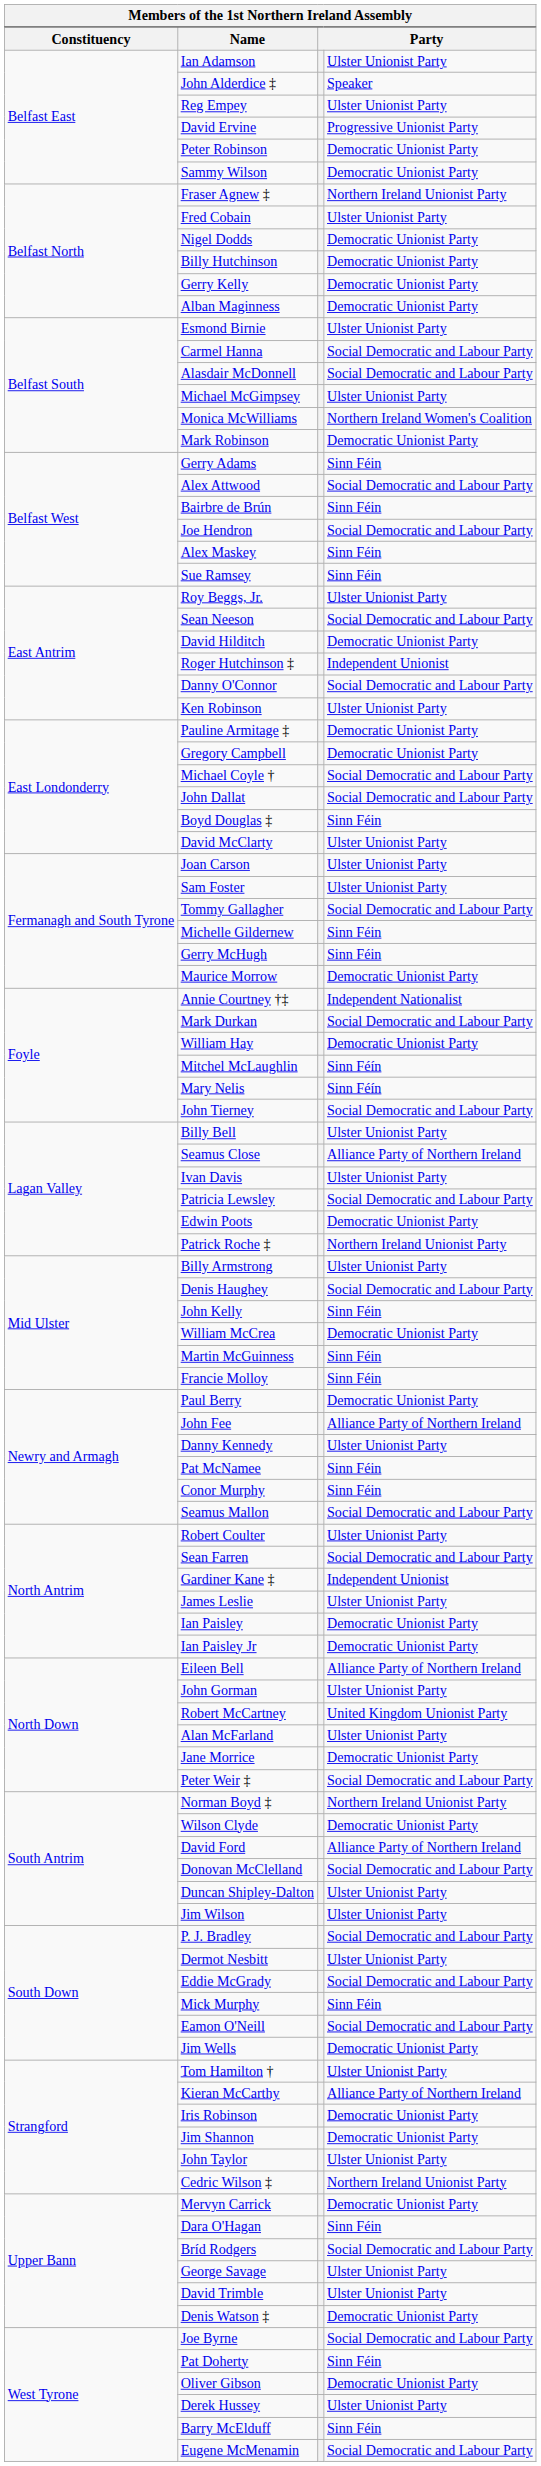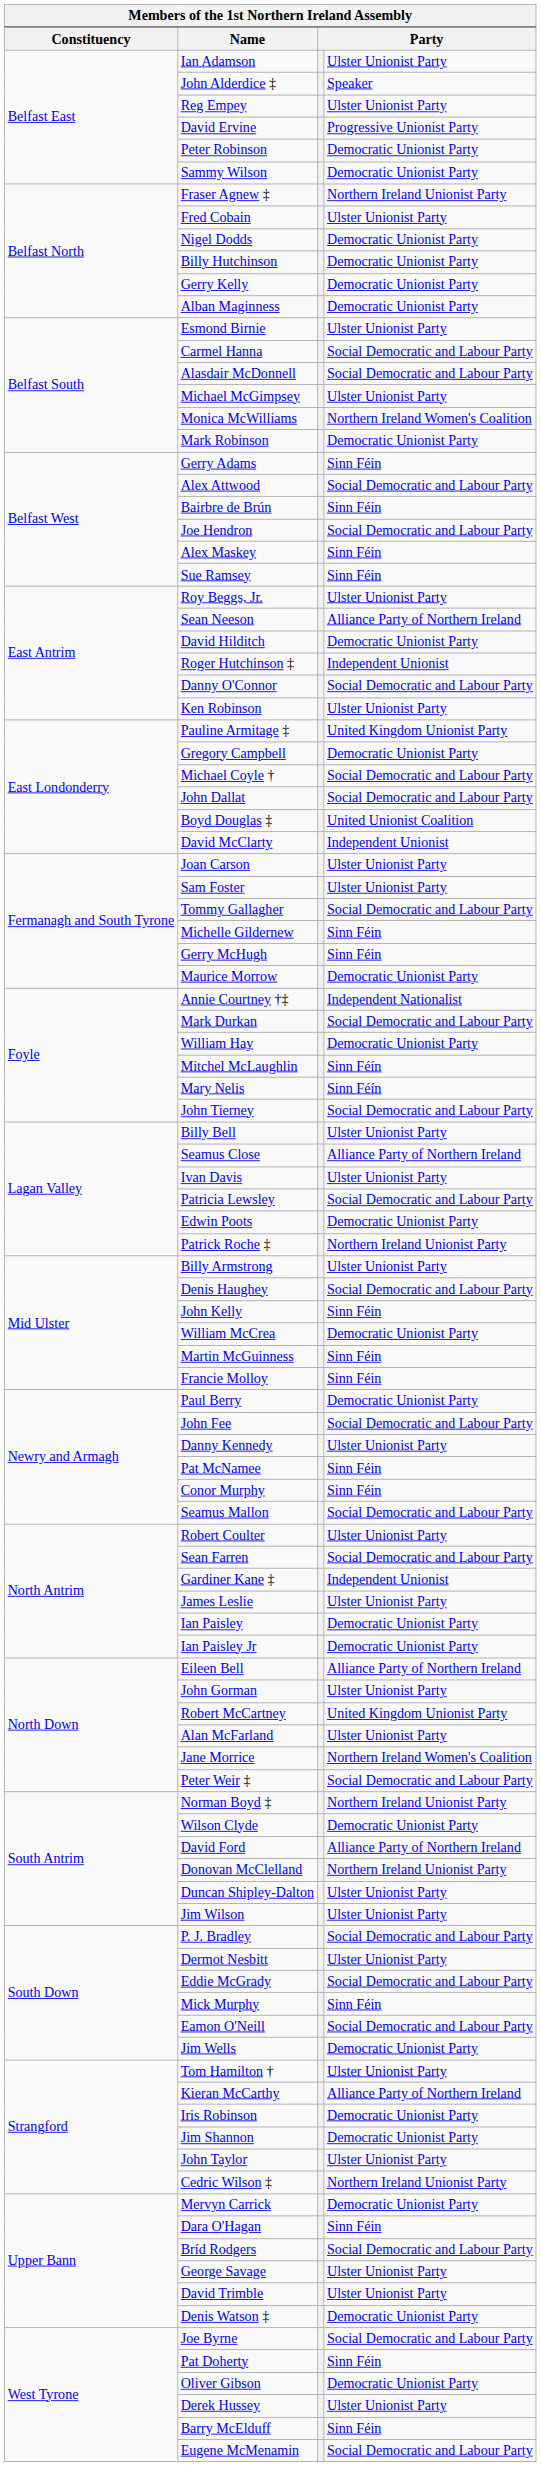(430, 619) Social Democratic and Labour Party -> (424, 619) Alliance Party of Northern Ireland
(402, 731) Democratic Unionist Party -> (417, 731) United Kingdom Unionist Party
(354, 820) Sinn Féin -> (400, 820) United Unionist Coalition
(387, 842) Ulster Unionist Party -> (388, 842) Independent Unionist
(424, 1423) Alliance Party of Northern Ireland -> (430, 1423) Social Democratic and Labour Party
(402, 1758) Democratic Unionist Party -> (429, 1758) Northern Ireland Women's Coalition
(430, 1869) Social Democratic and Labour Party -> (417, 1869) Northern Ireland Unionist Party
